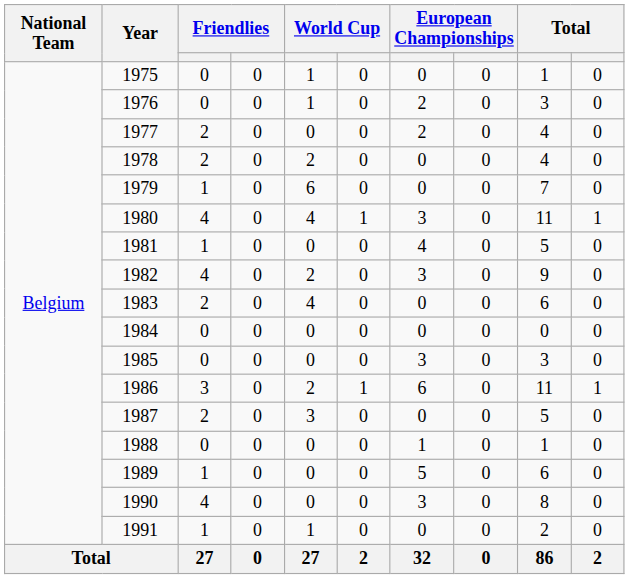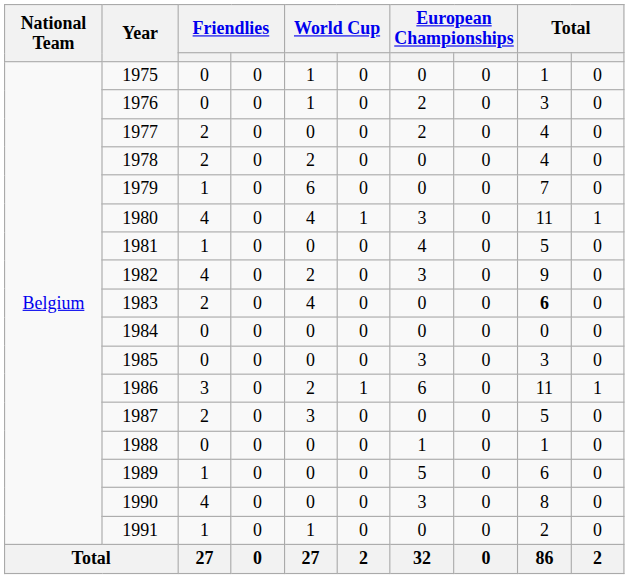(544, 302) normal -> (544, 302) bold
